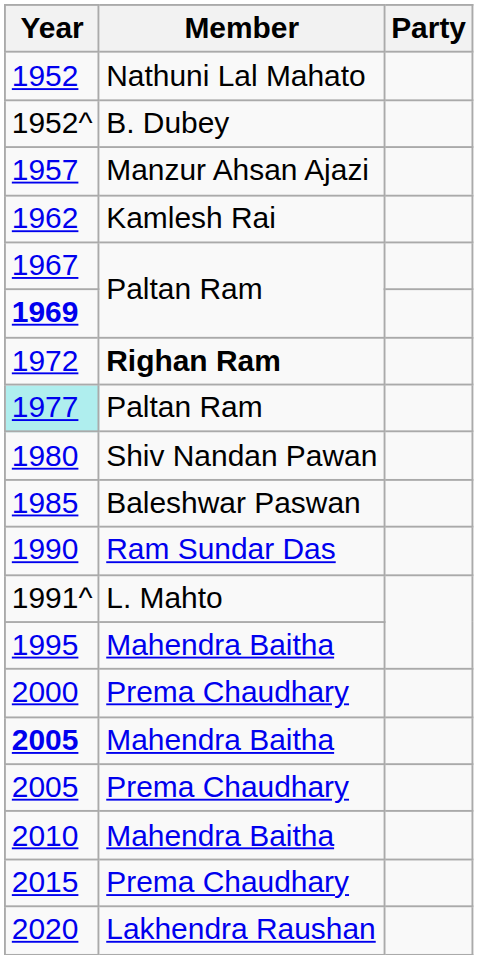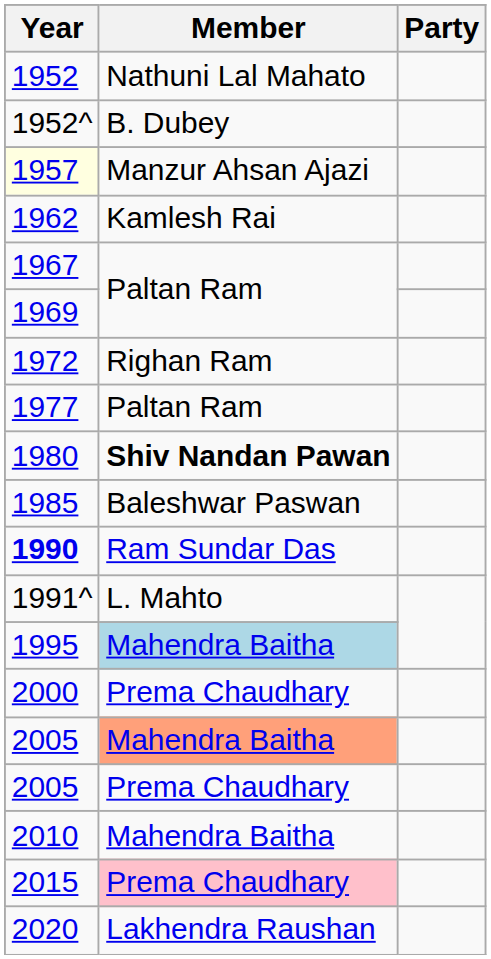(45, 170) no background -> (45, 170) lightyellow background
(45, 312) bold -> (45, 312) normal
(194, 360) bold -> (189, 360) normal
(45, 407) paleturquoise background -> (45, 407) no background
(242, 455) normal -> (248, 455) bold
(45, 550) normal -> (45, 550) bold
(220, 645) no background -> (220, 645) lightblue background
(45, 739) bold -> (45, 739) normal
(220, 739) no background -> (220, 739) lightsalmon background
(228, 882) no background -> (228, 882) pink background
